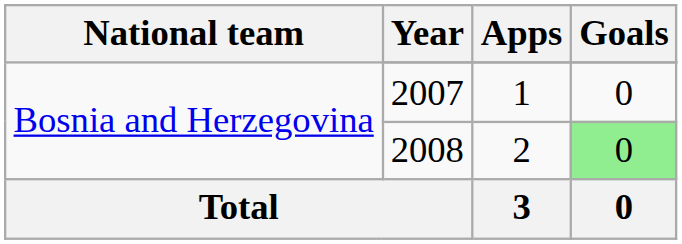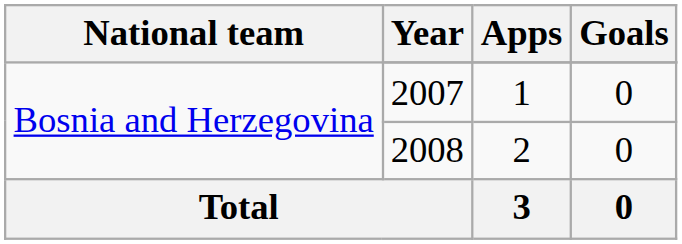(624, 149) lightgreen background -> (624, 149) no background
